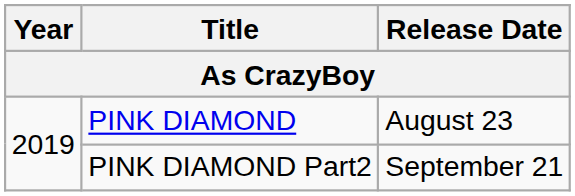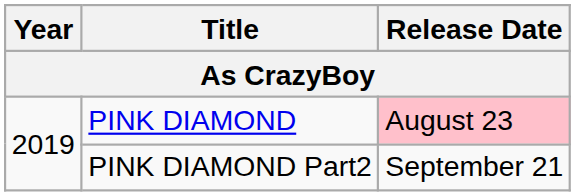(449, 121) no background -> (449, 121) pink background
